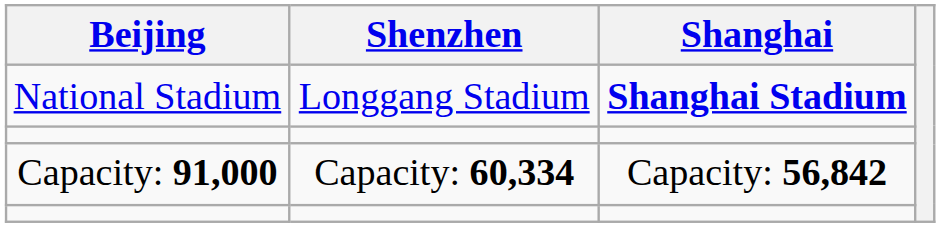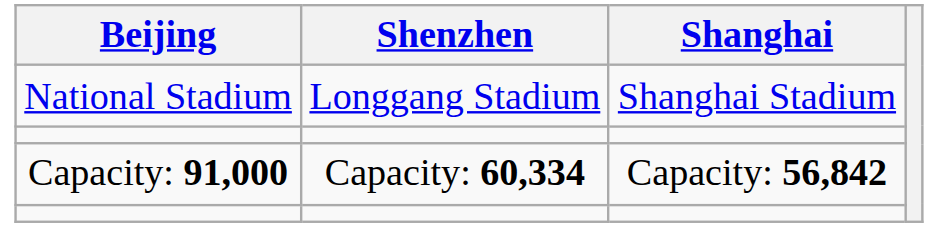(757, 95) bold -> (757, 95) normal
